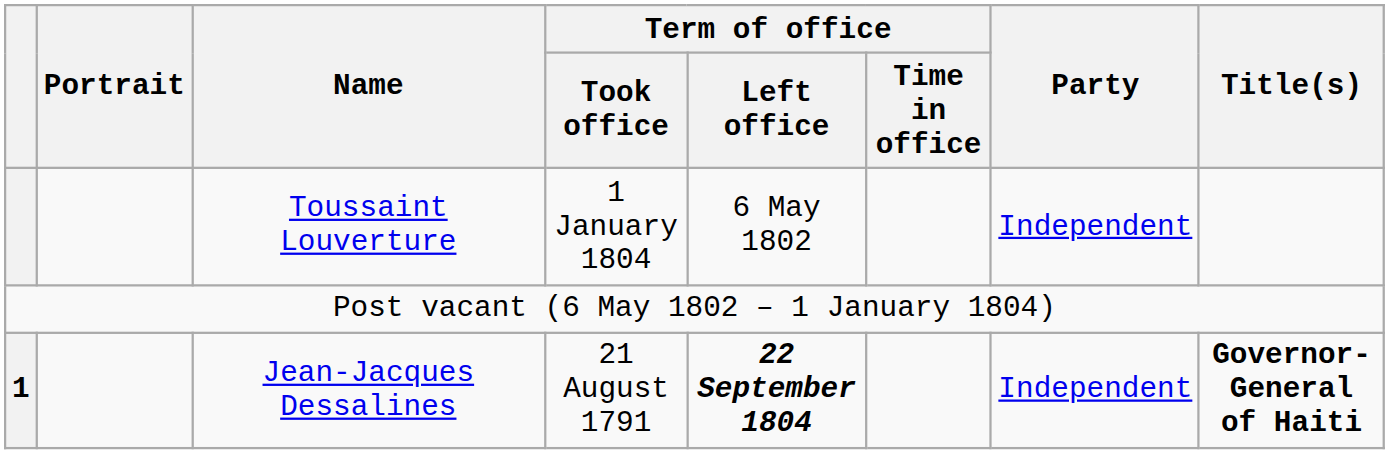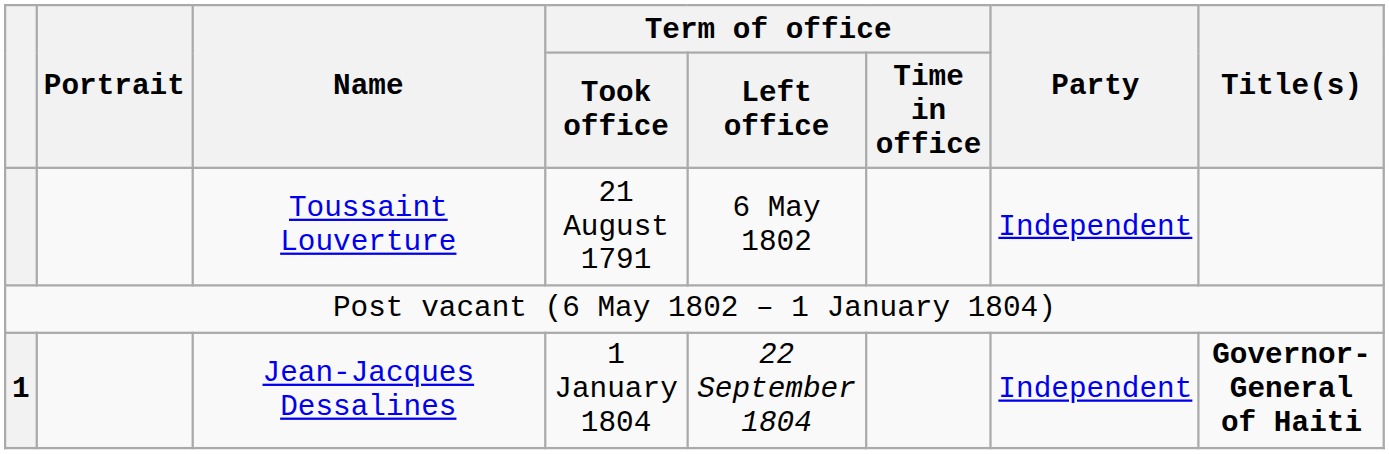(616, 227) 1 January 1804 -> (616, 227) 21 August 1791
(616, 390) 21 August 1791 -> (616, 390) 1 January 1804
(777, 390) bold -> (777, 390) normal
